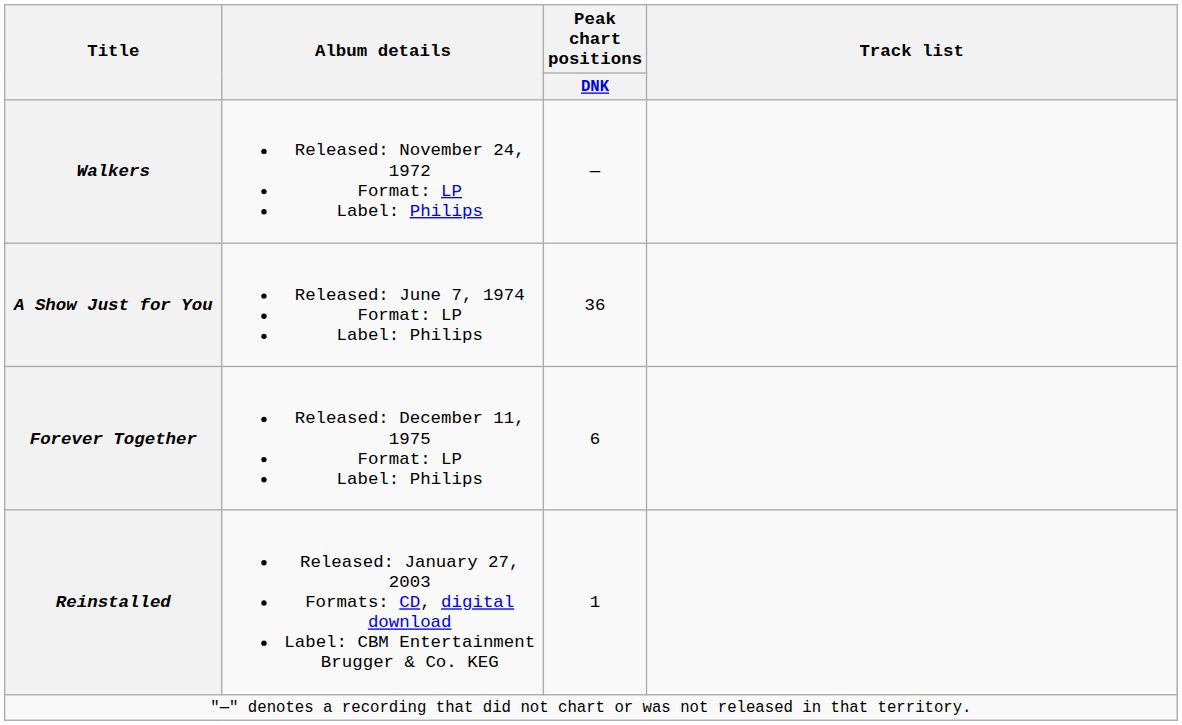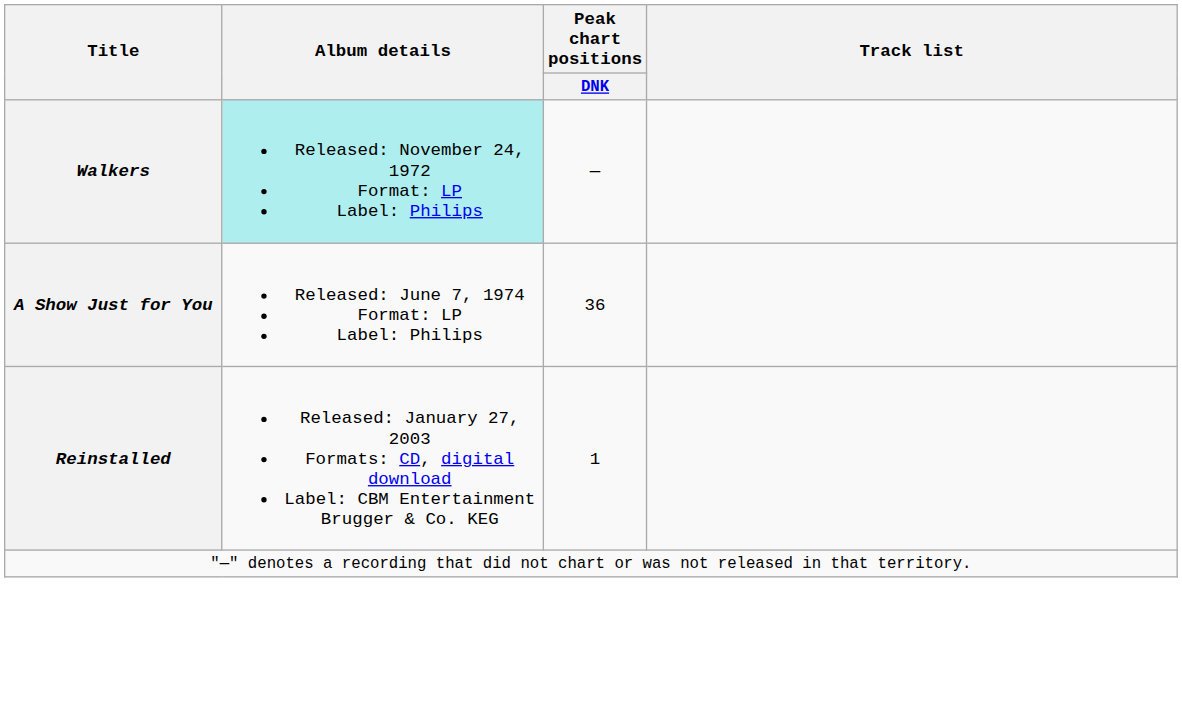(383, 181) no background -> (383, 181) paleturquoise background
- row: (113, 439)
